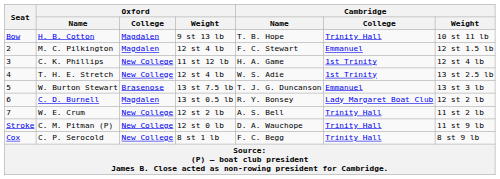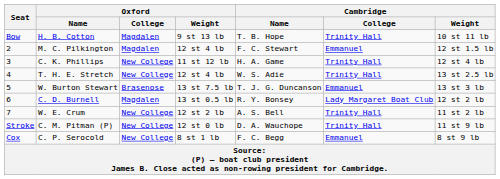(351, 62) 1st Trinity -> (353, 62) Trinity Hall
(351, 74) 1st Trinity -> (353, 74) Trinity Hall
(353, 138) Trinity Hall -> (344, 138) Emmanuel
